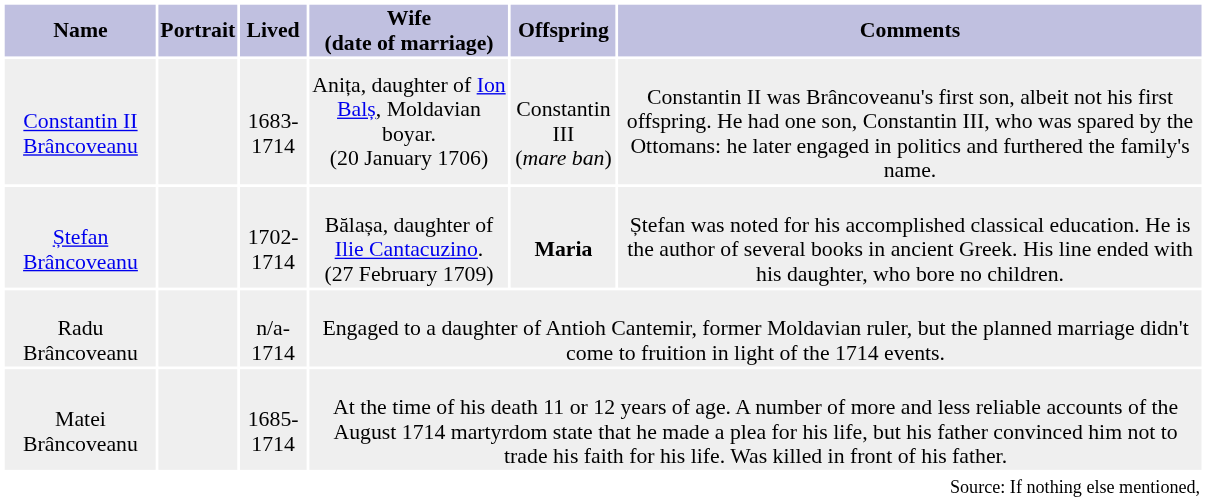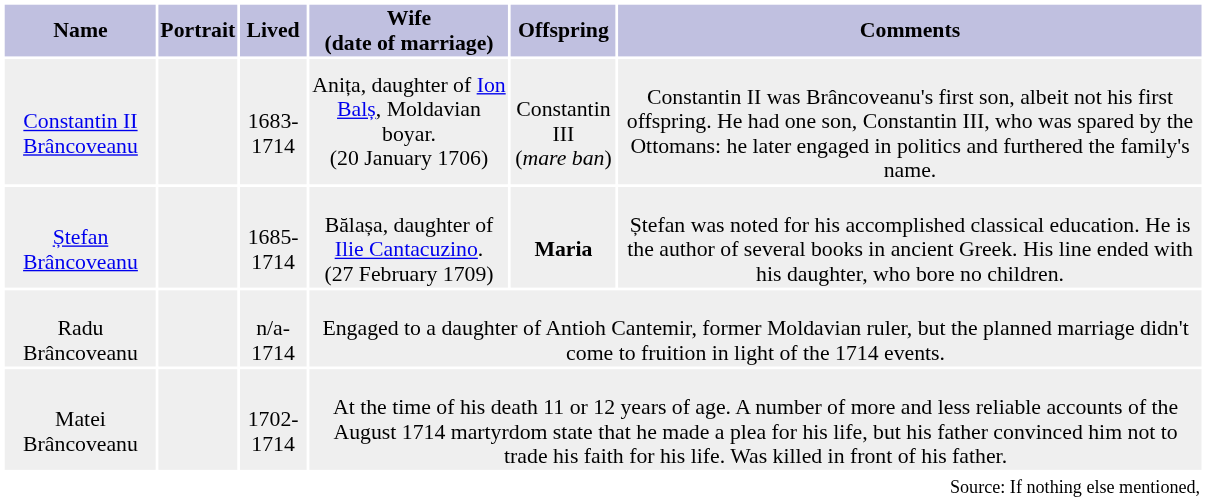(273, 249) 1702-1714 -> (273, 249) 1685-1714
(273, 431) 1685-1714 -> (273, 431) 1702-1714
